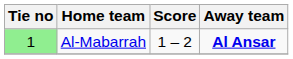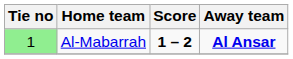(175, 41) normal -> (175, 41) bold
